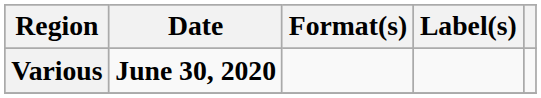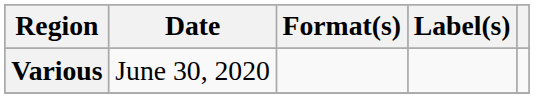(196, 70) bold -> (193, 70) normal
